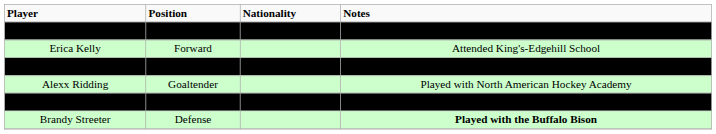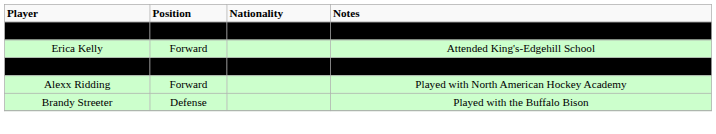(193, 31) Goaltender -> (188, 31) Forward
(193, 66) Defense -> (188, 66) Forward
(193, 84) Goaltender -> (188, 84) Forward
- row: (75, 102)
(526, 119) bold -> (521, 102) normal
